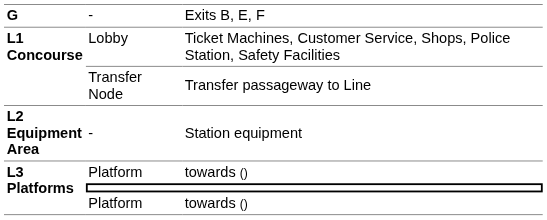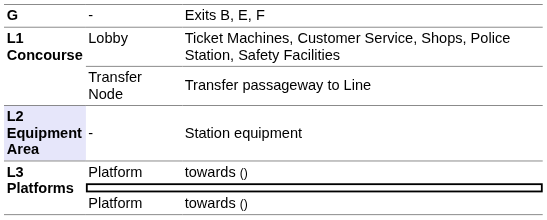(44, 133) no background -> (44, 133) lavender background
